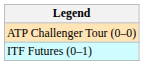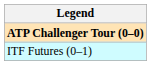(72, 32) normal -> (75, 32) bold
